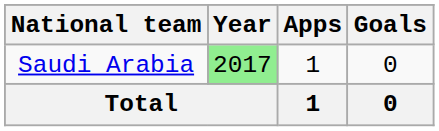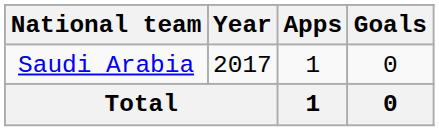(242, 65) lightgreen background -> (242, 65) no background
